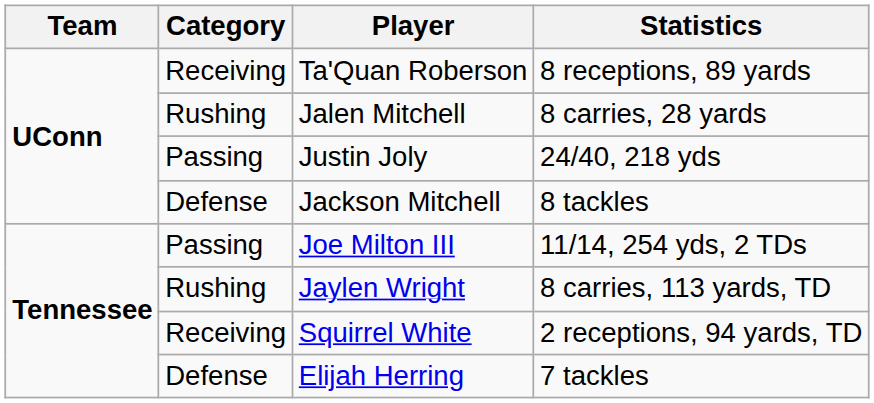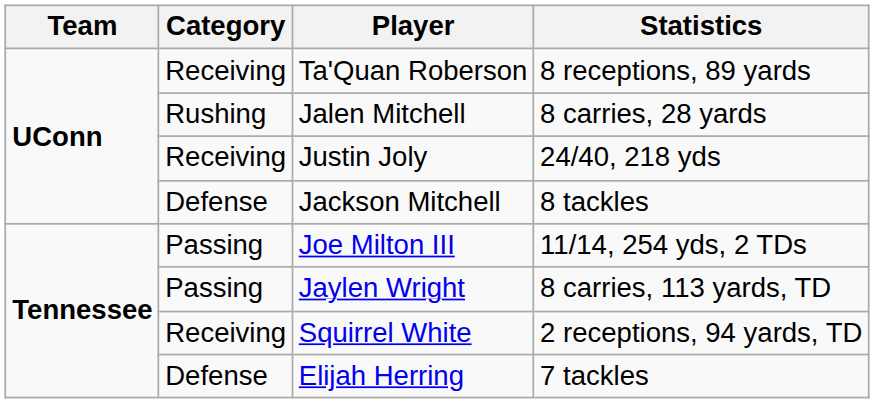(214, 157) Passing -> (226, 157) Receiving
(216, 288) Rushing -> (214, 288) Passing
